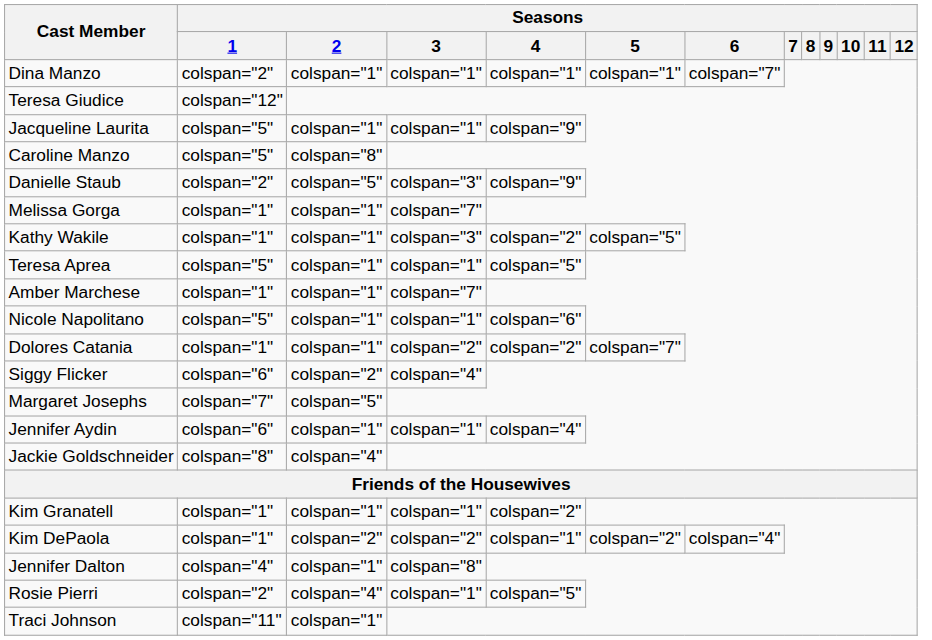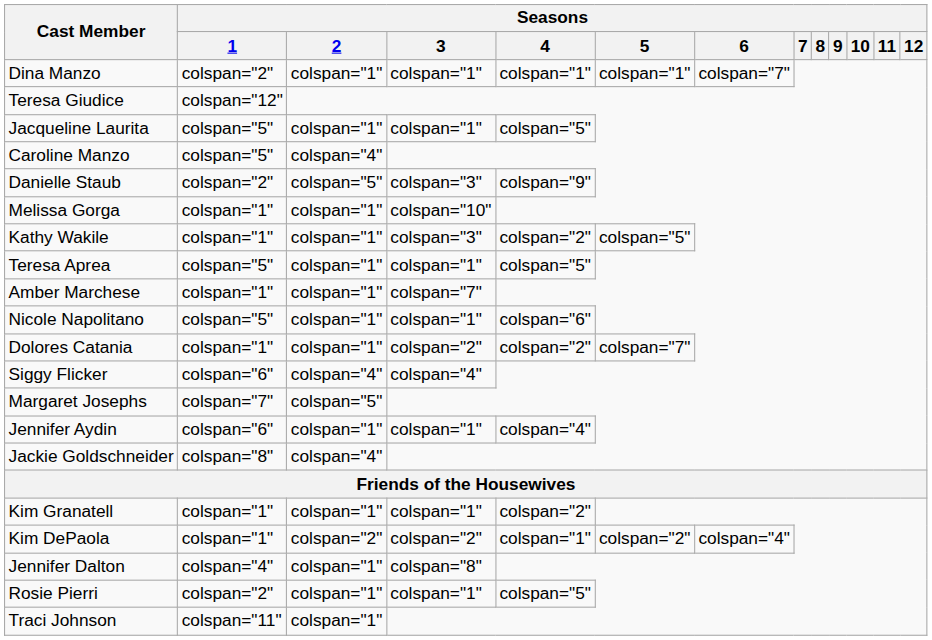(536, 127) colspan="9" -> (545, 127) colspan="5"
(337, 155) colspan="8" -> (337, 155) colspan="4"
(436, 210) colspan="7" -> (441, 210) colspan="10"
(337, 374) colspan="2" -> (337, 374) colspan="4"
(337, 593) colspan="4" -> (337, 593) colspan="1"
